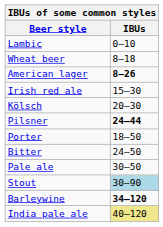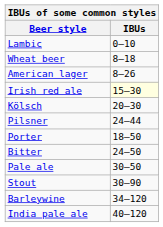(124, 74) bold -> (124, 74) normal
(127, 90) no background -> (127, 90) lightyellow background
(127, 121) bold -> (127, 121) normal
(127, 183) lightblue background -> (127, 183) no background
(130, 198) bold -> (130, 198) normal
(130, 214) khaki background -> (130, 214) no background
